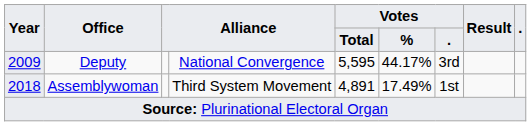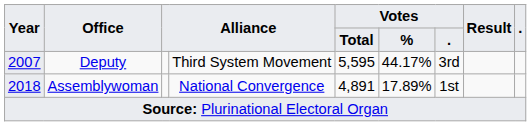(24, 63) 2009 -> (24, 63) 2007
(252, 63) National Convergence -> (252, 63) Third System Movement
(252, 86) Third System Movement -> (252, 86) National Convergence
(407, 86) 17.49% -> (407, 86) 17.89%
